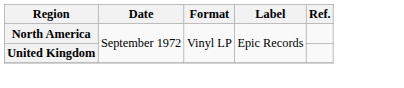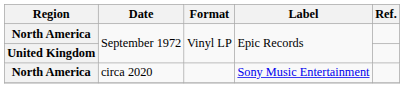+ row: (51, 72)
